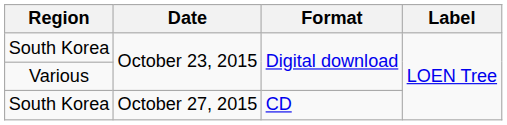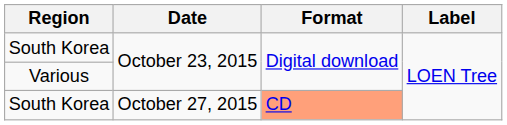(279, 104) no background -> (279, 104) lightsalmon background
